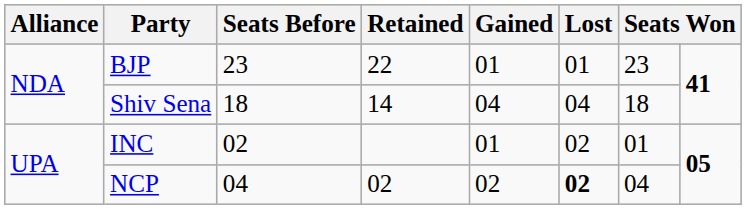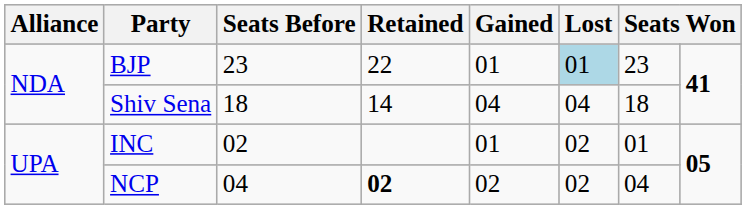(577, 64) no background -> (577, 64) lightblue background
(380, 183) normal -> (380, 183) bold
(577, 183) bold -> (577, 183) normal
